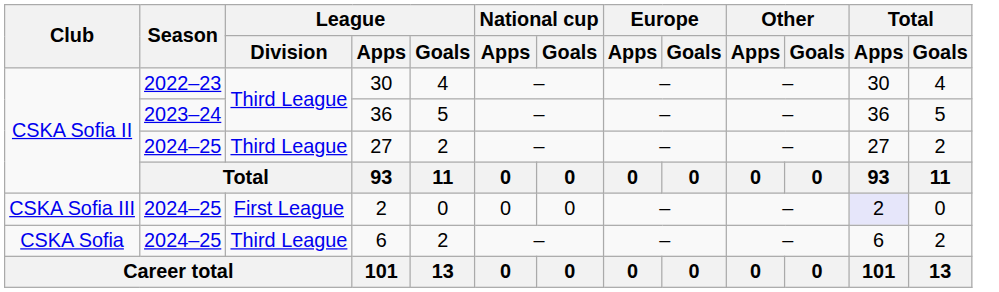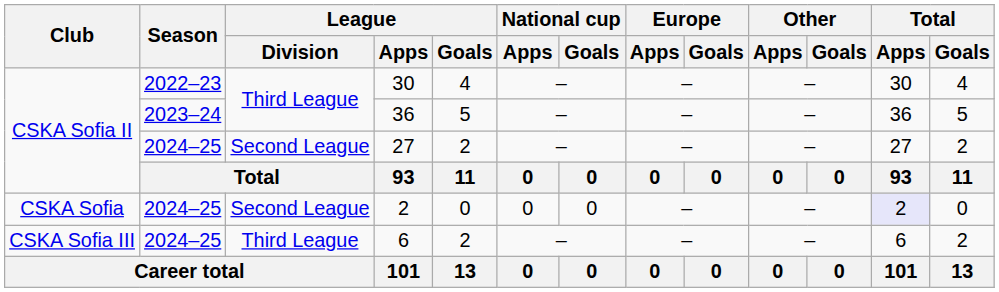(289, 146) Third League -> (300, 146) Second League
(72, 209) CSKA Sofia III -> (72, 209) CSKA Sofia
(289, 209) First League -> (300, 209) Second League
(72, 240) CSKA Sofia -> (72, 240) CSKA Sofia III
